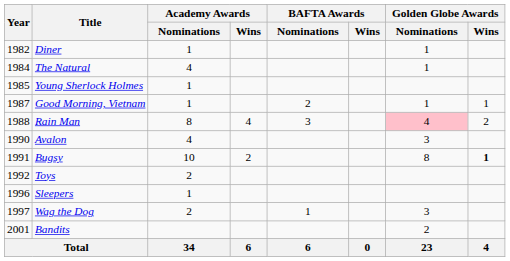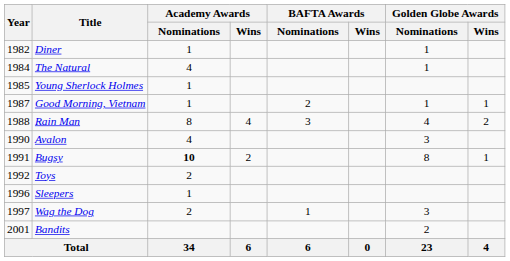(427, 121) pink background -> (427, 121) no background
(189, 157) normal -> (189, 157) bold
(486, 157) bold -> (486, 157) normal
